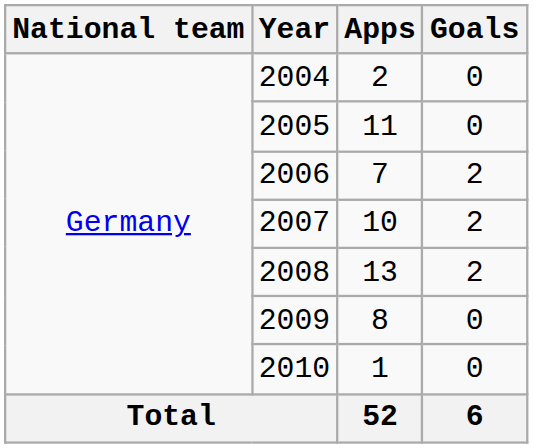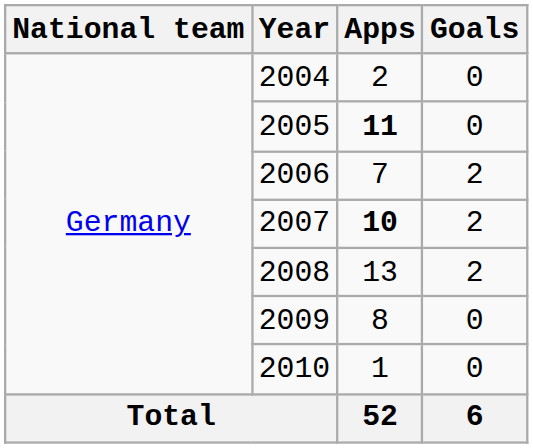(380, 126) normal -> (380, 126) bold
(380, 223) normal -> (380, 223) bold
